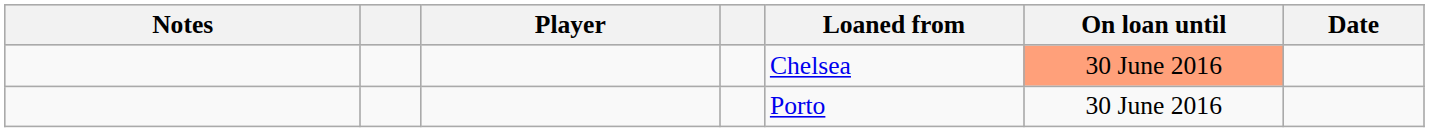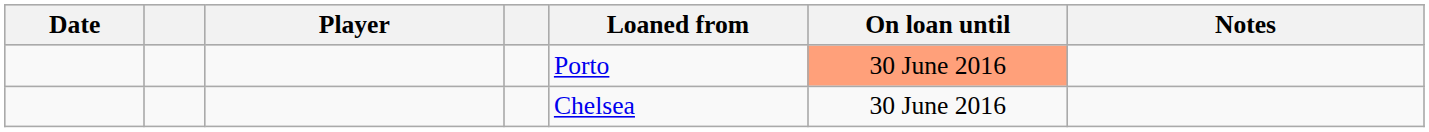columns swapped: (1353, 24) <-> (183, 24)
(810, 65) Chelsea -> (582, 65) Porto
(798, 106) Porto -> (594, 106) Chelsea
